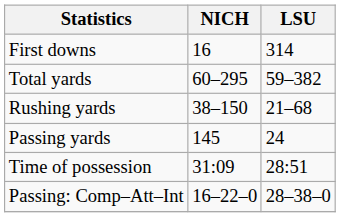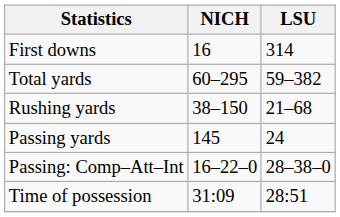rows swapped: (96, 196) <-> (80, 166)
